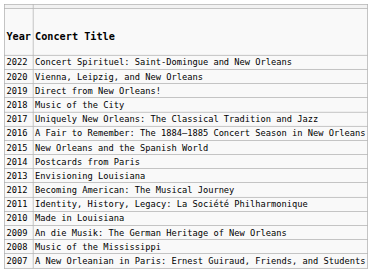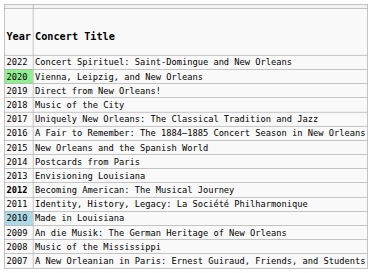(17, 76) no background -> (17, 76) lightgreen background
(17, 190) normal -> (17, 190) bold
(17, 218) no background -> (17, 218) lightblue background
